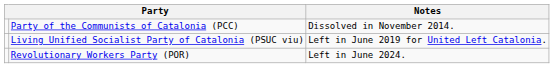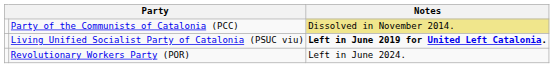(381, 27) no background -> (381, 27) khaki background
(428, 41) normal -> (428, 41) bold
